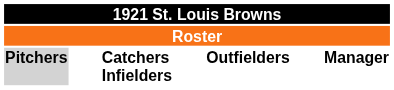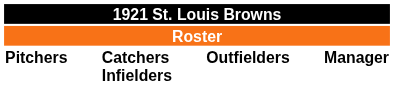(36, 58) lightgrey background -> (36, 58) no background
